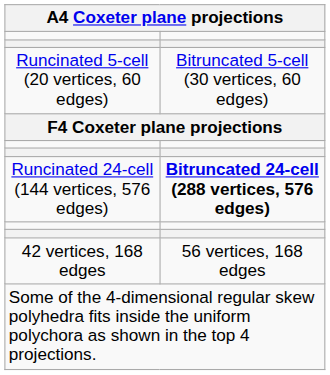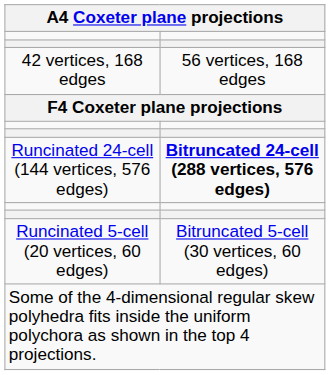(82, 80) Runcinated 5-cell (20 vertices, 60 edges) -> (82, 70) 42 vertices, 168 edges
(242, 80) Bitruncated 5-cell (30 vertices, 60 edges) -> (242, 70) 56 vertices, 168 edges
(82, 260) 42 vertices, 168 edges -> (82, 251) Runcinated 5-cell (20 vertices, 60 edges)
(242, 260) 56 vertices, 168 edges -> (242, 251) Bitruncated 5-cell (30 vertices, 60 edges)
